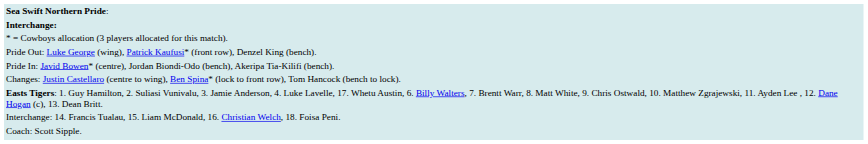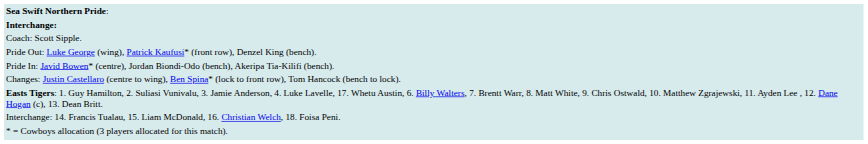(117, 38) * = Cowboys allocation (3 players allocated for this match). -> (44, 38) Coach: Scott Sipple.
(44, 131) Coach: Scott Sipple. -> (117, 131) * = Cowboys allocation (3 players allocated for this match).
